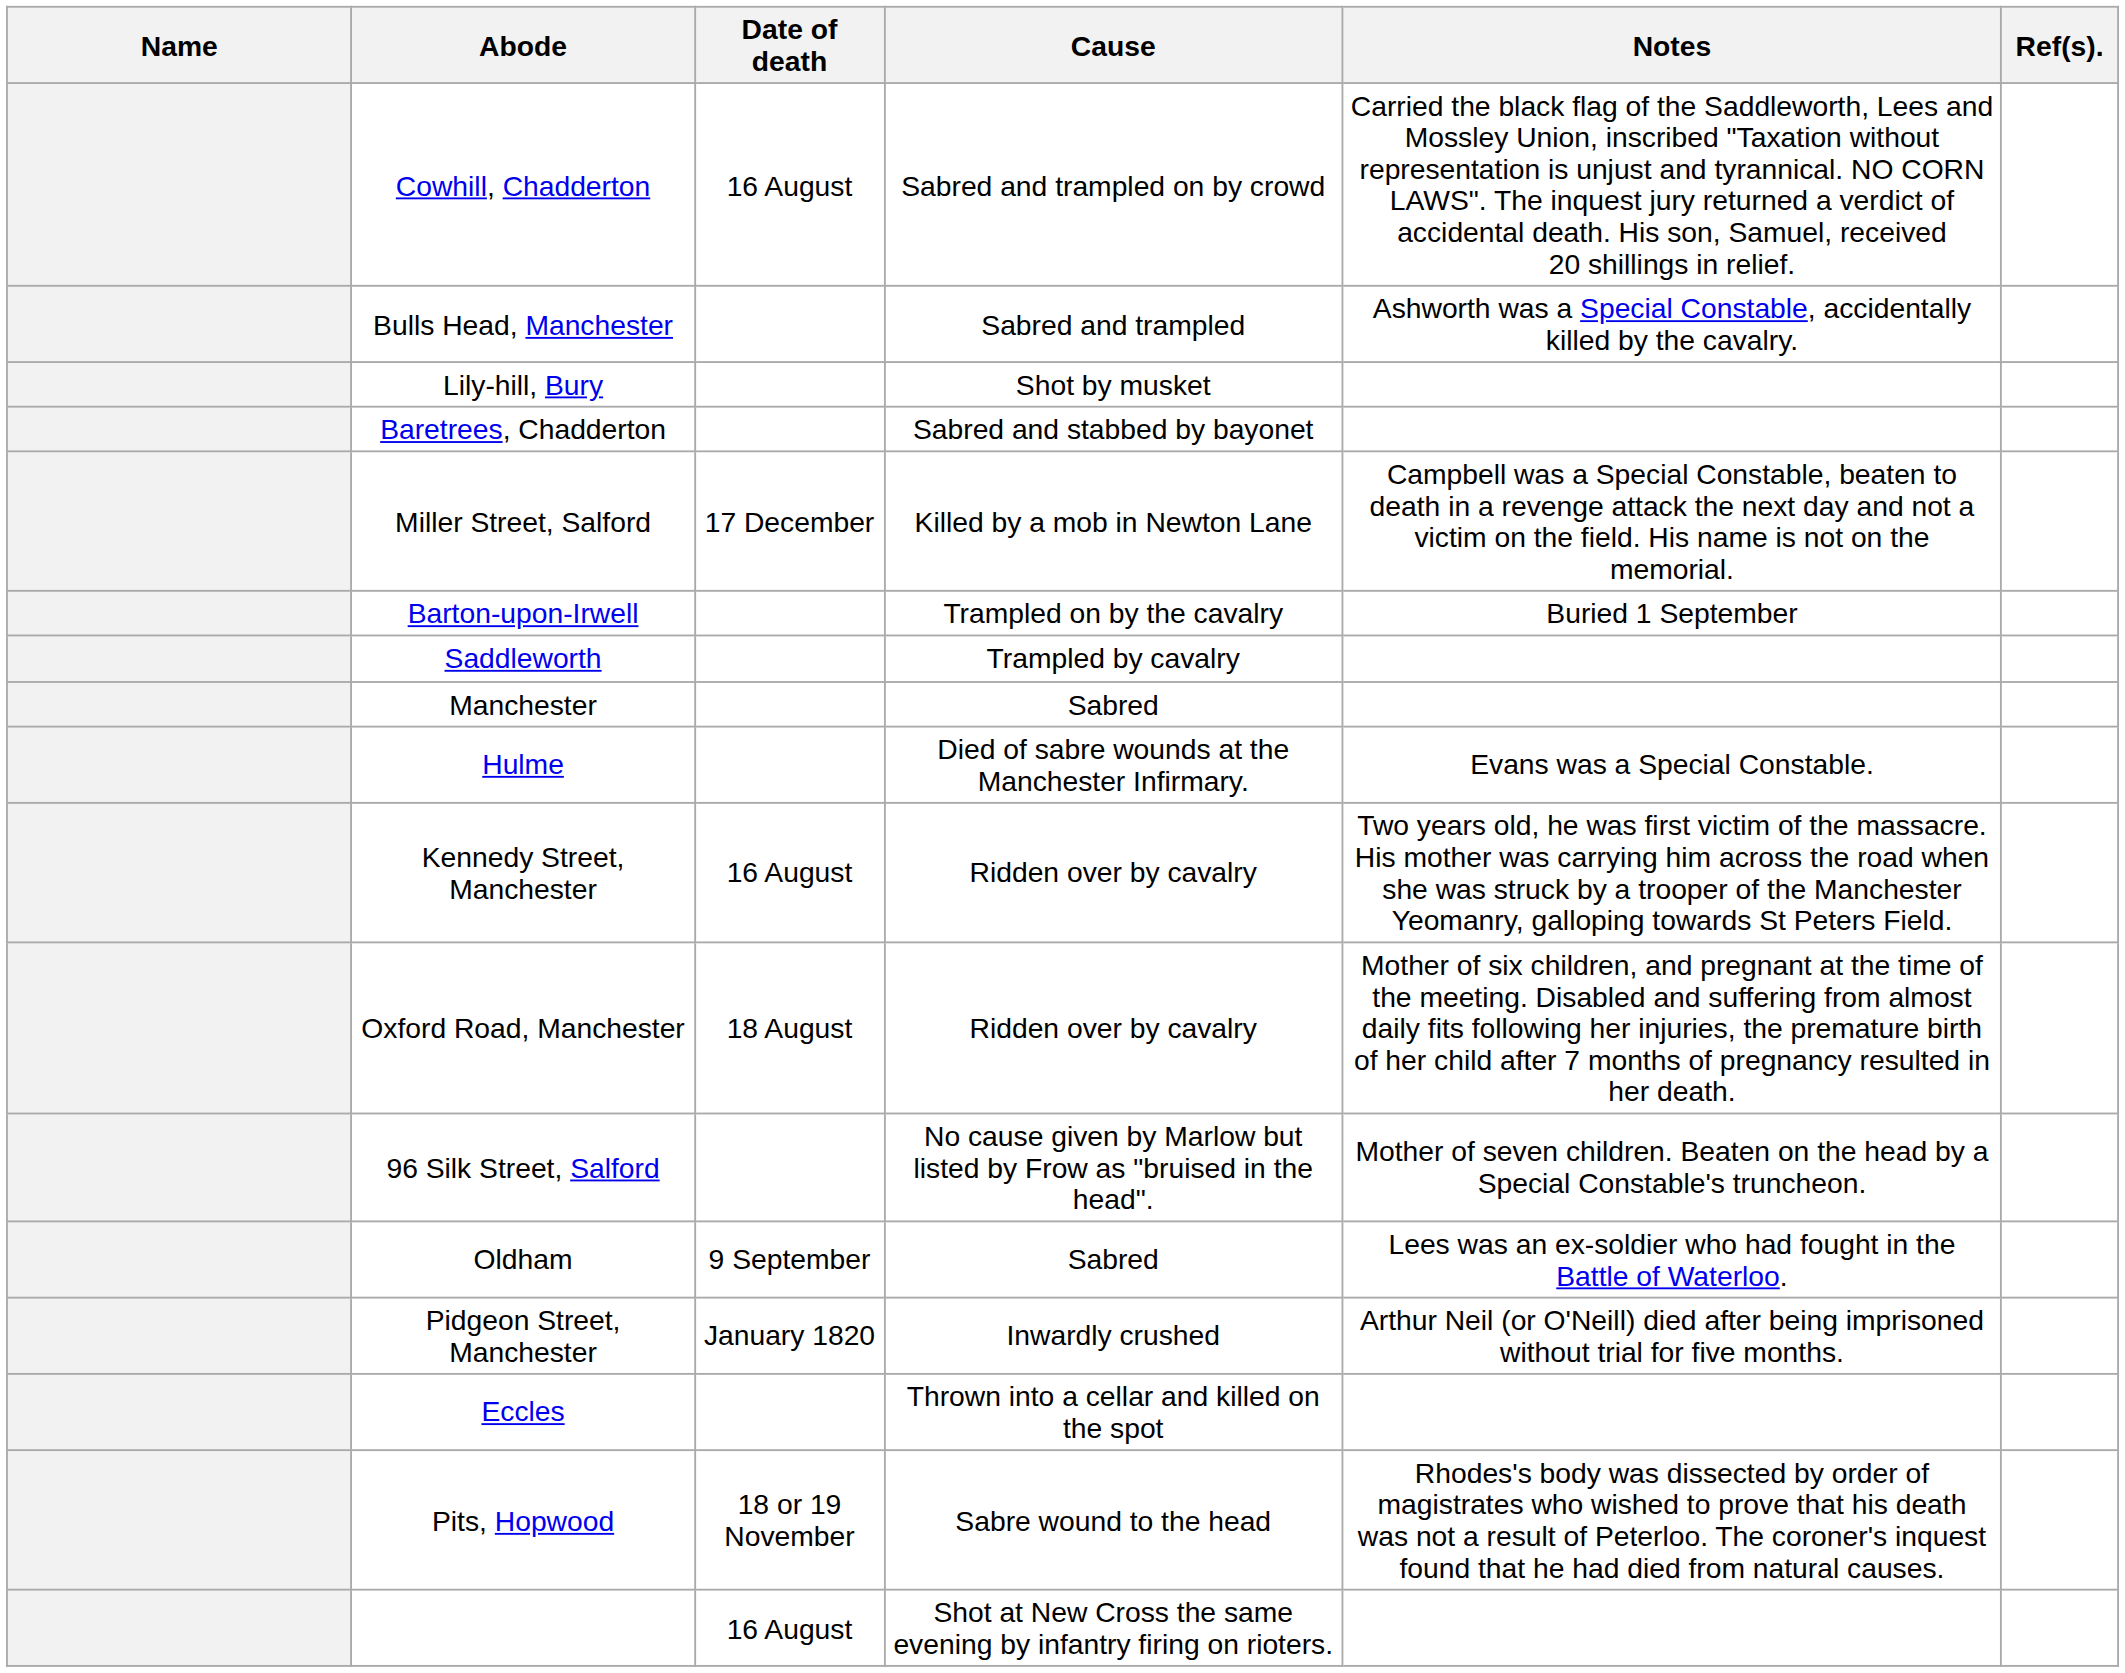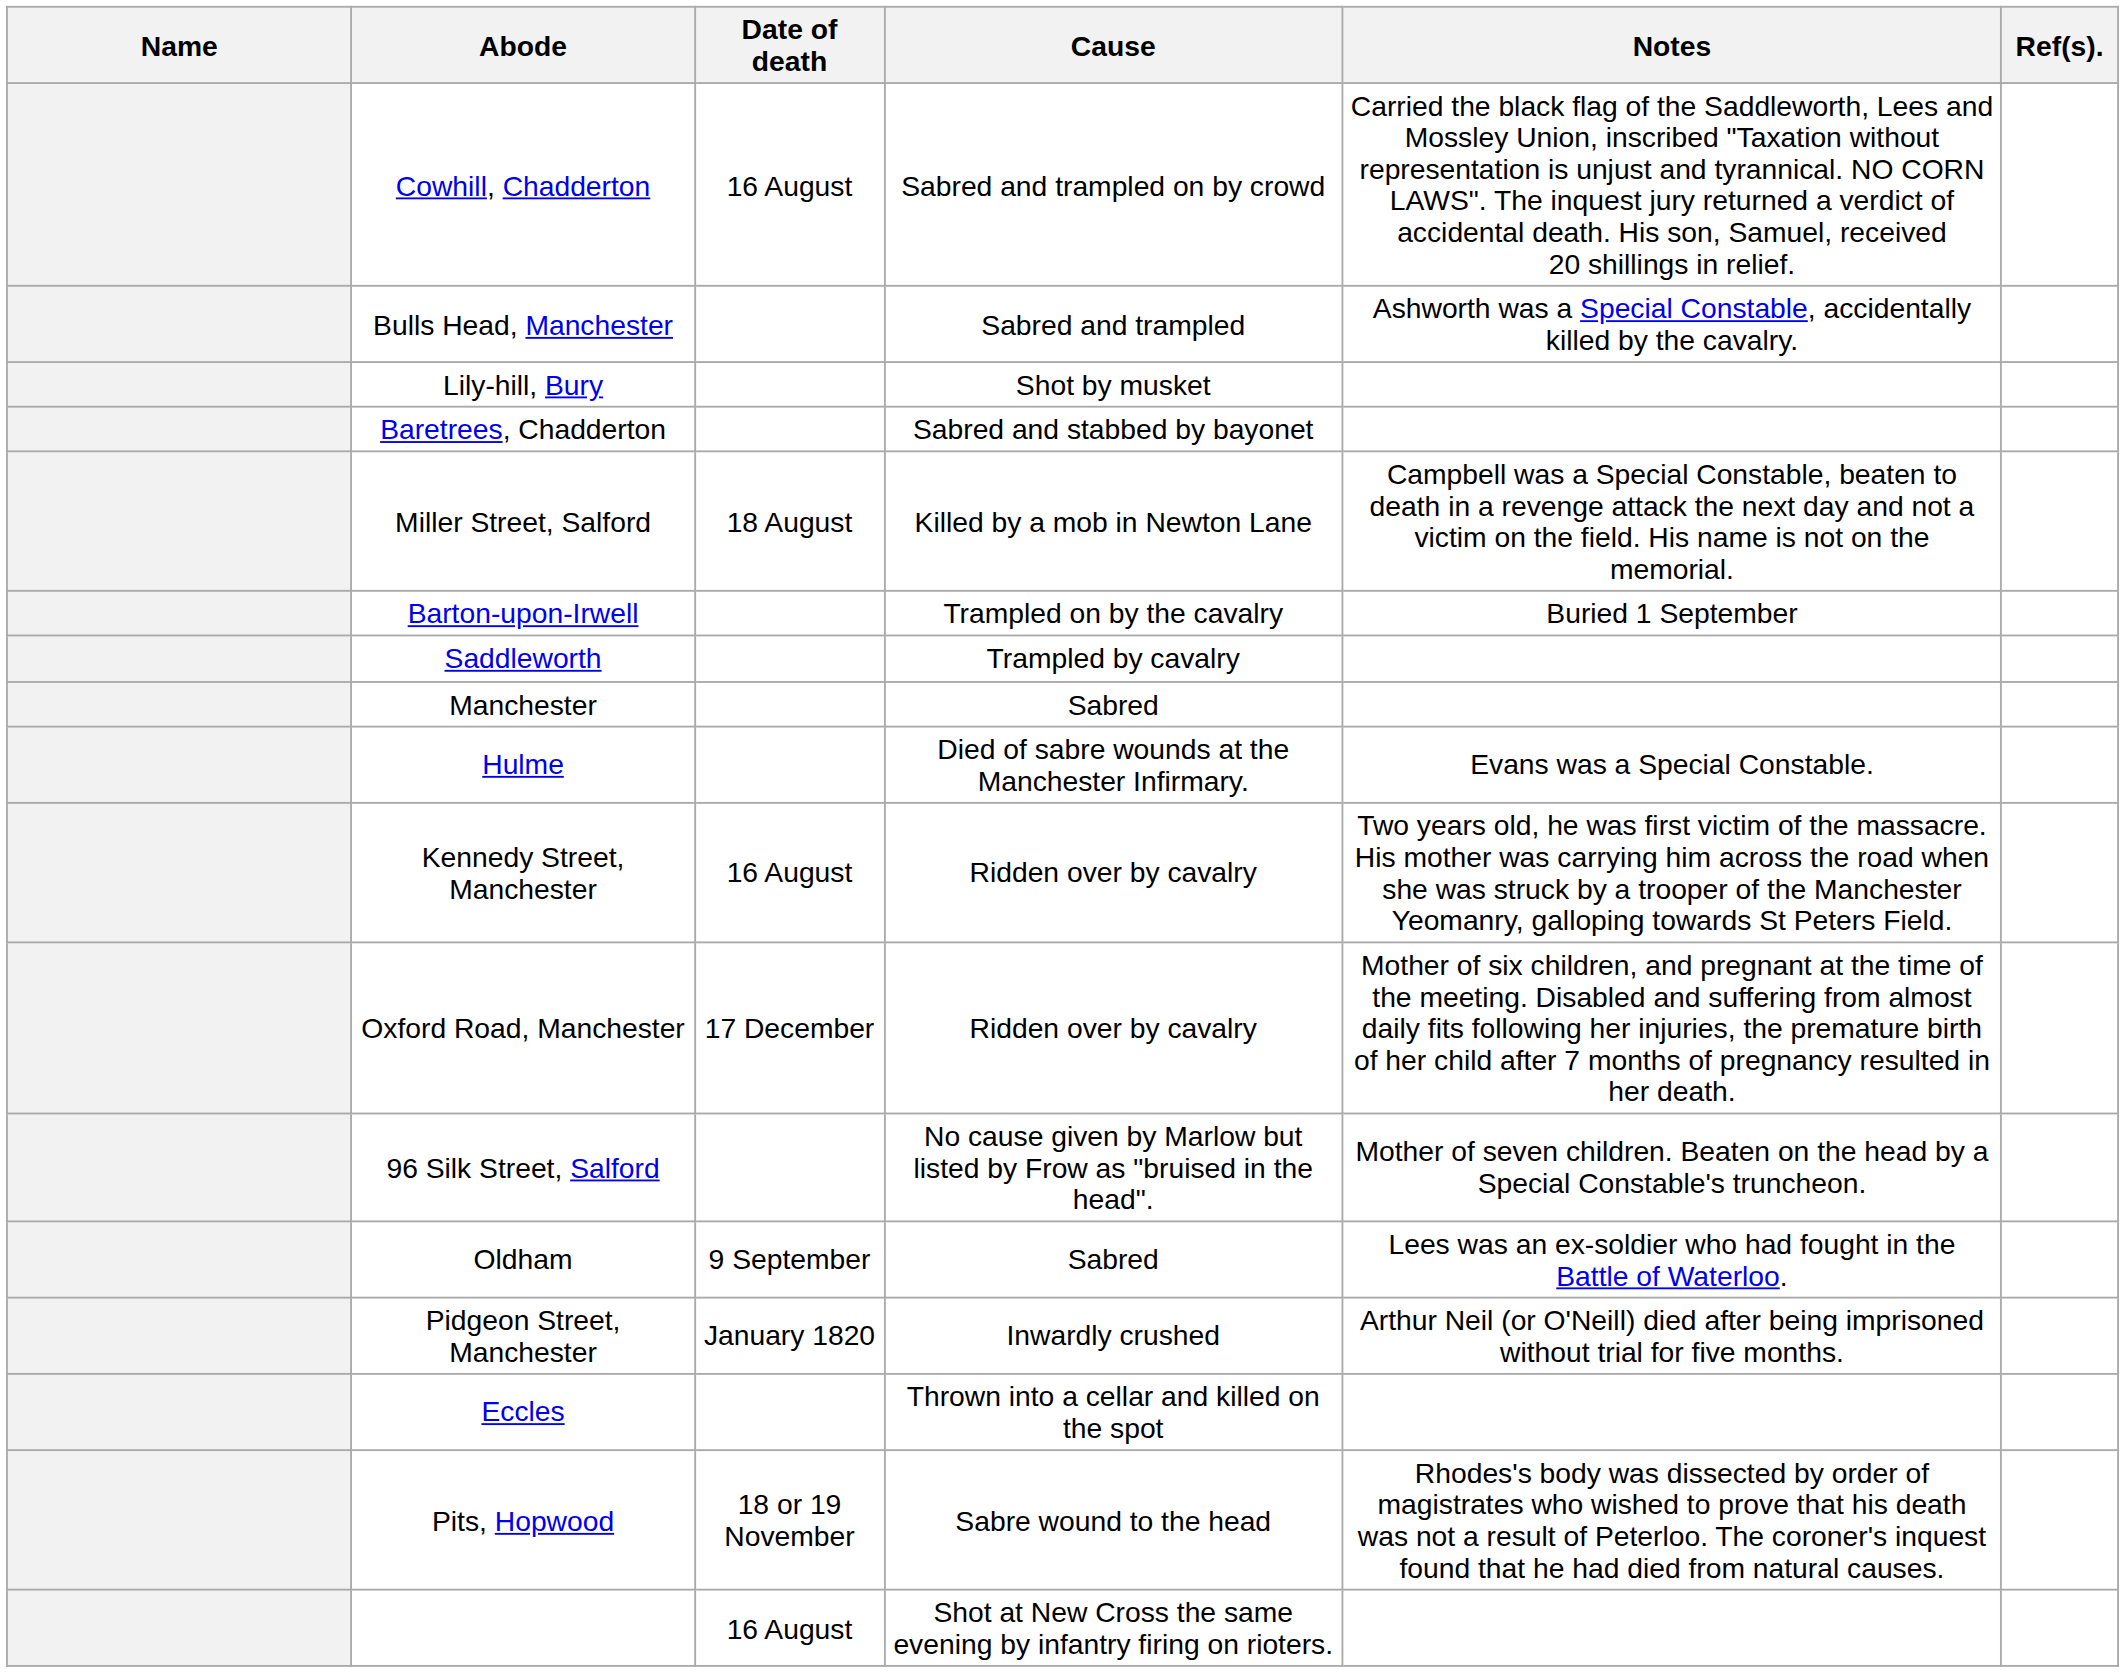(789, 522) 17 December -> (789, 522) 18 August
(789, 1028) 18 August -> (789, 1028) 17 December
